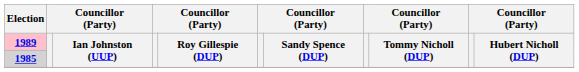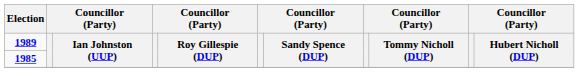(26, 42) pink background -> (26, 42) no background
(26, 59) lightgrey background -> (26, 59) no background
